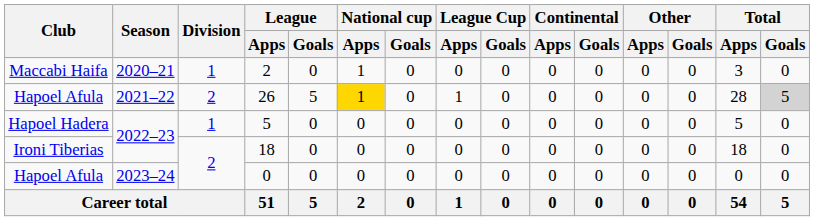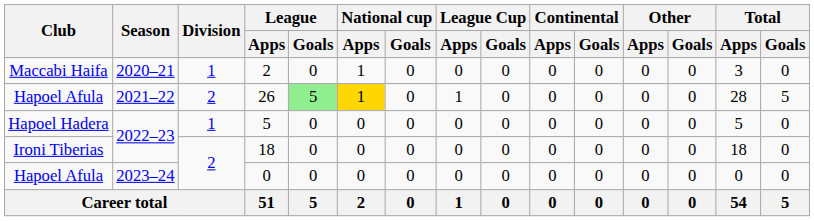(313, 96) no background -> (313, 96) lightgreen background
(785, 96) lightgrey background -> (785, 96) no background
